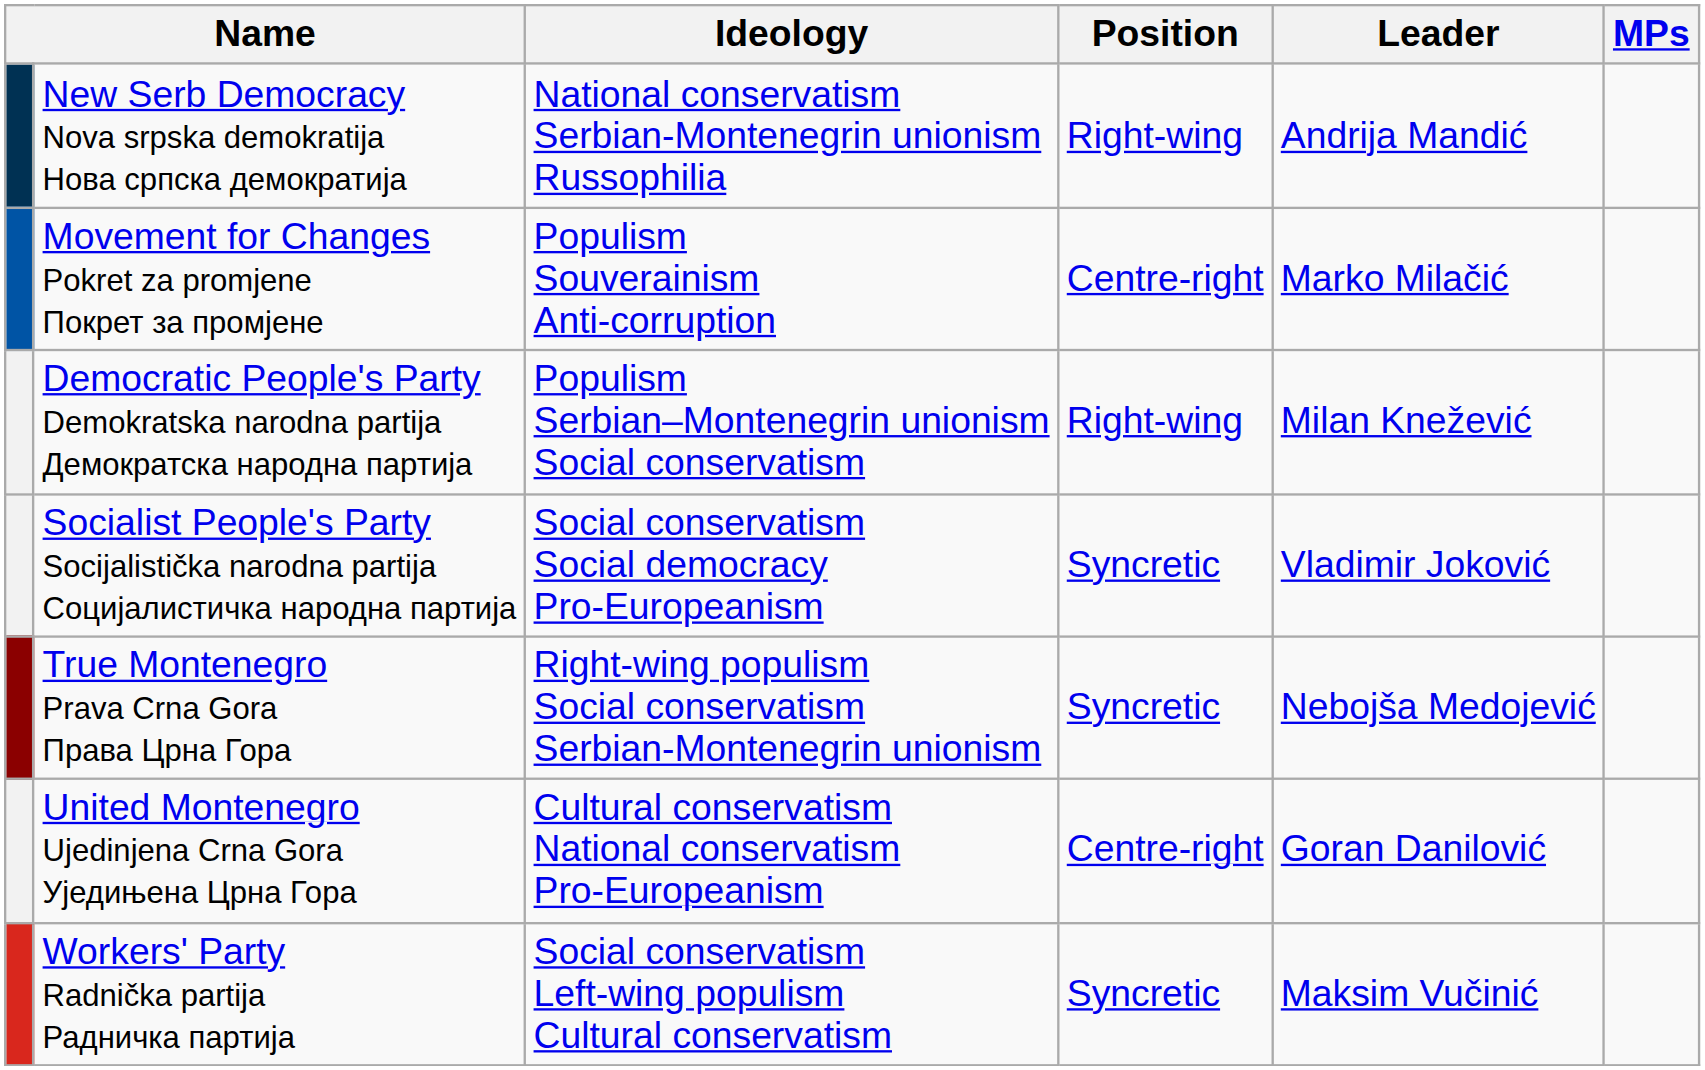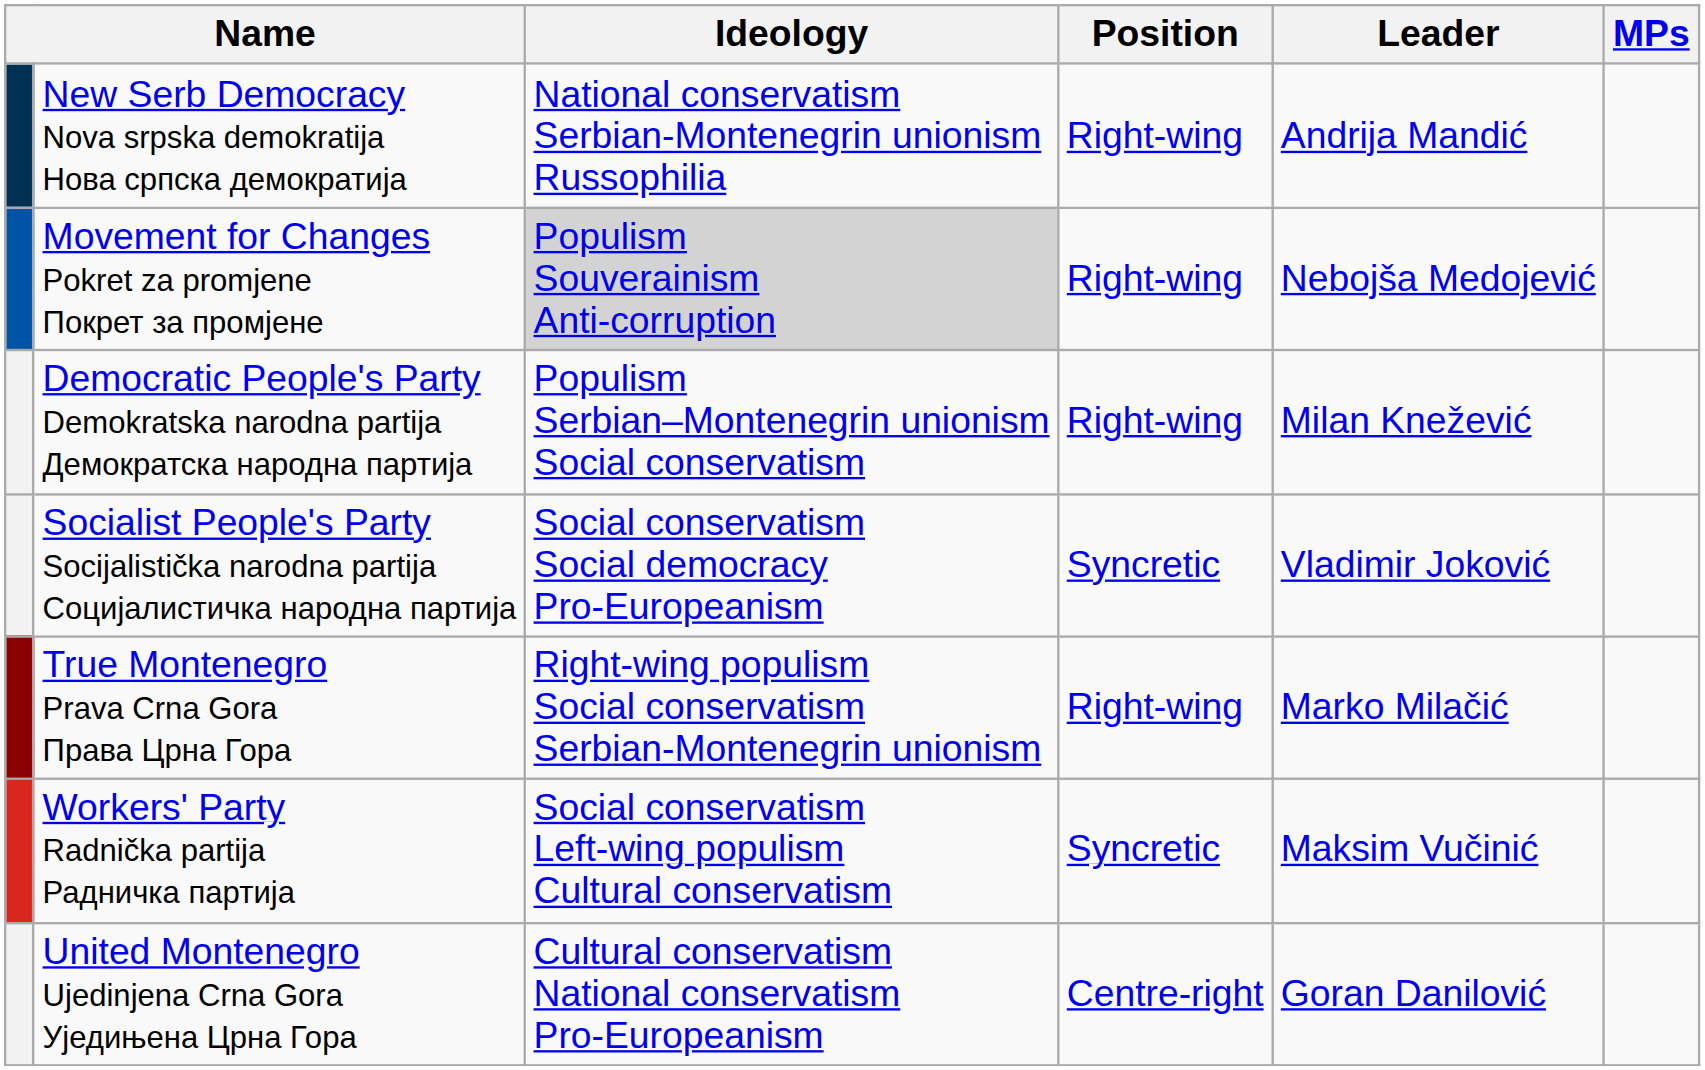(655, 278) no background -> (655, 278) lightgrey background
(1165, 278) Centre-right -> (1155, 278) Right-wing
(1395, 278) Marko Milačić -> (1438, 278) Nebojša Medojević
(1143, 707) Syncretic -> (1155, 707) Right-wing
(1438, 707) Nebojša Medojević -> (1395, 707) Marko Milačić
rows swapped: (201, 850) <-> (169, 993)
